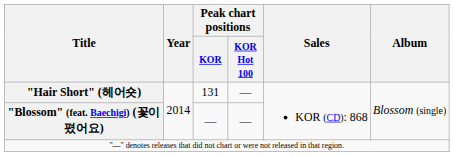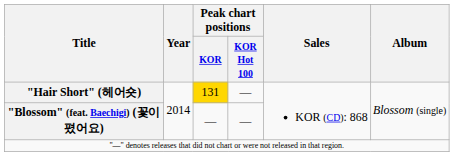(210, 92) no background -> (210, 92) gold background
